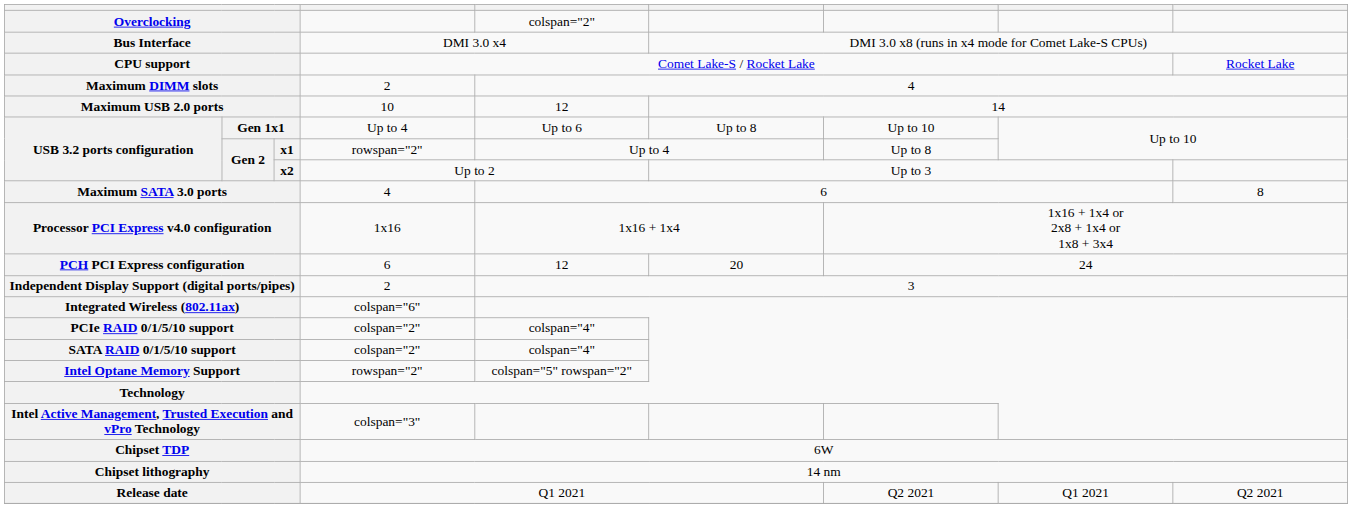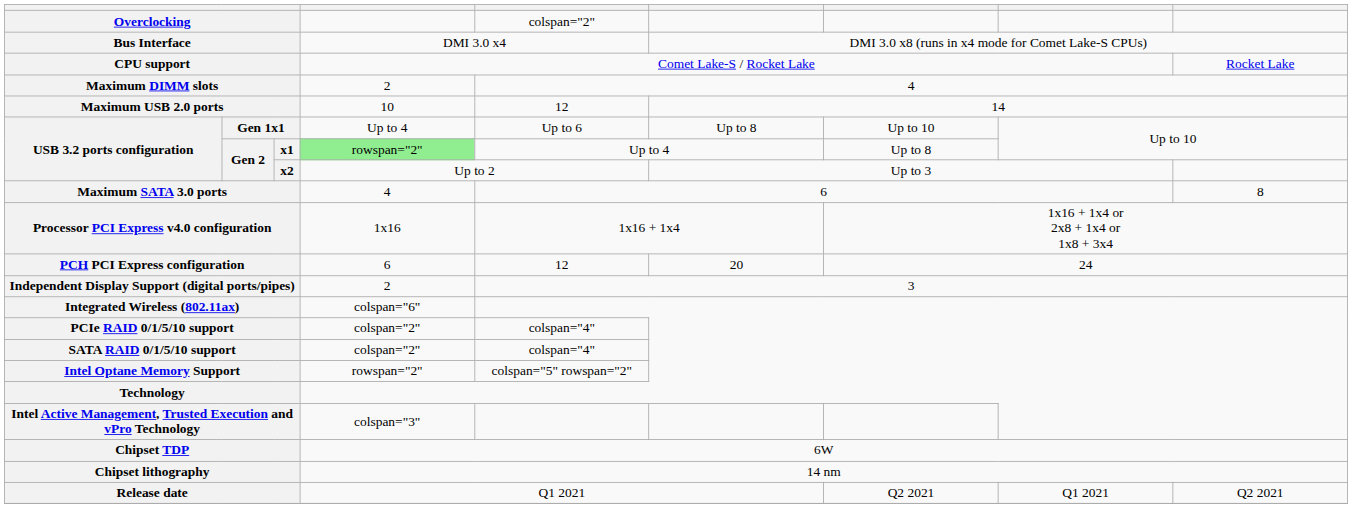(387, 149) no background -> (387, 149) lightgreen background
